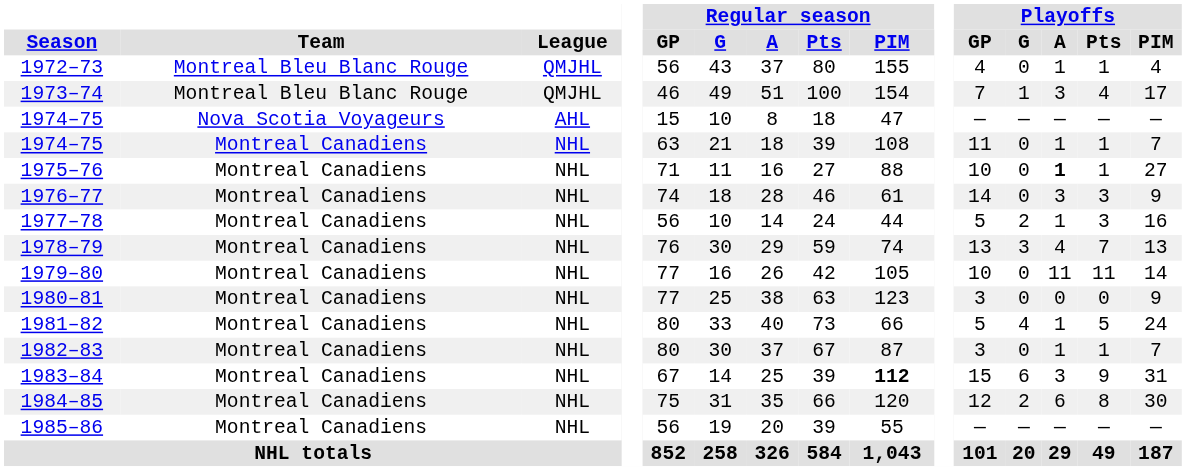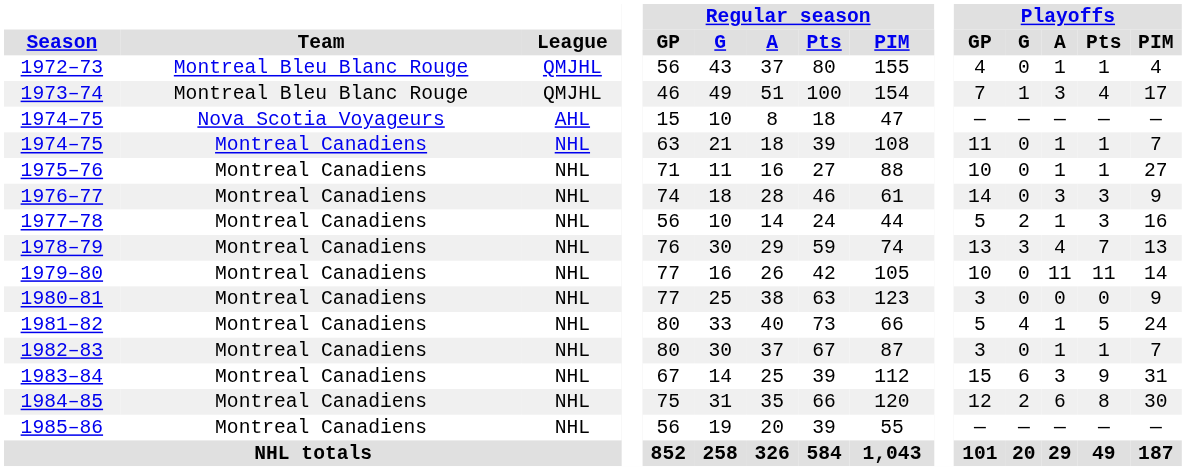(1060, 171) bold -> (1060, 171) normal
(892, 376) bold -> (892, 376) normal
